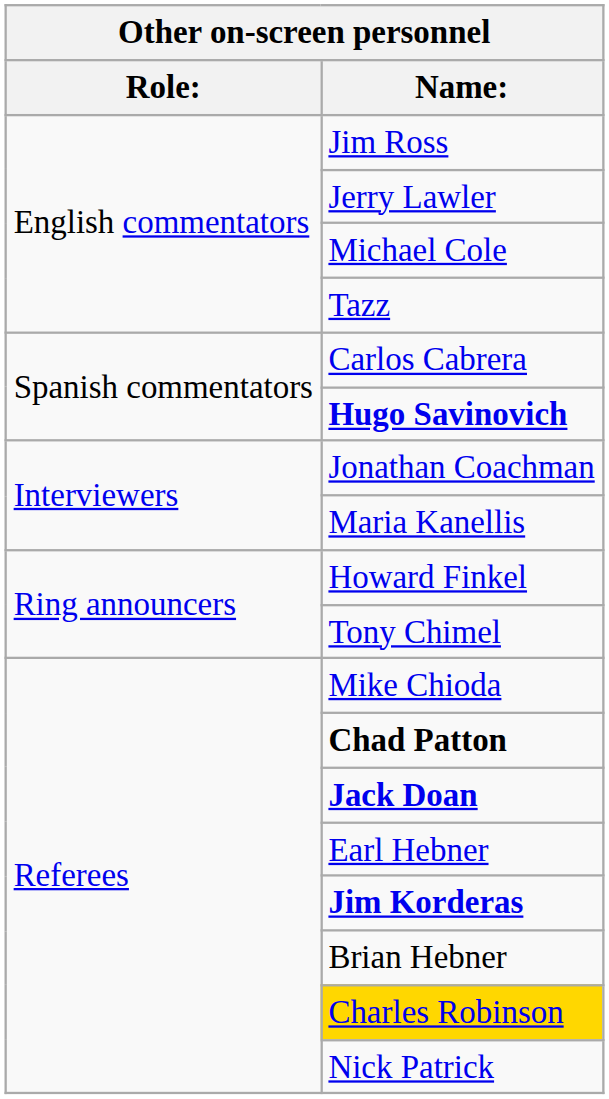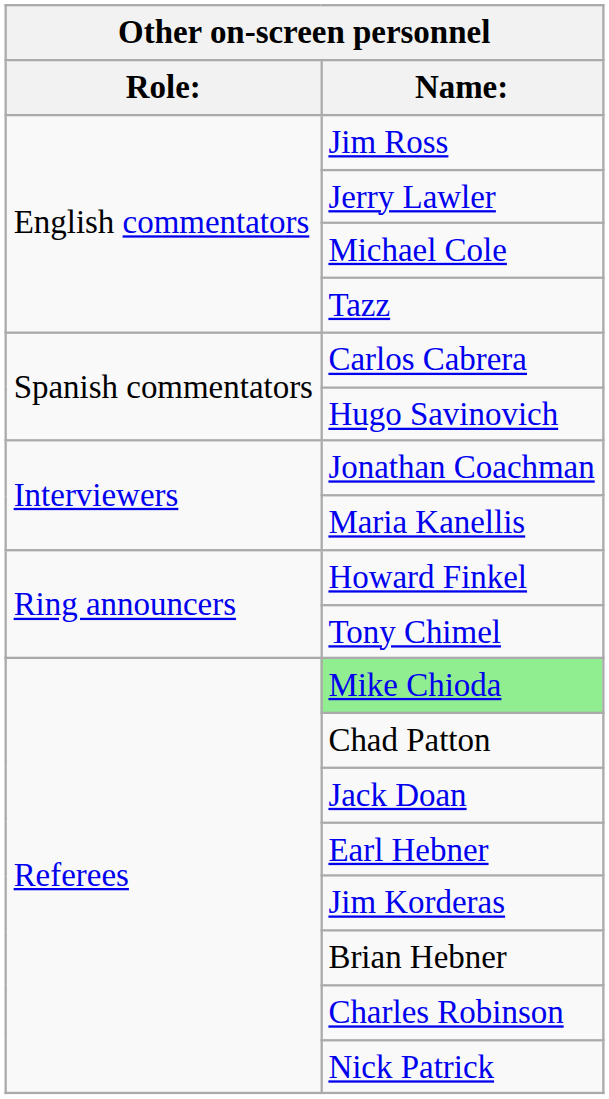(448, 413) bold -> (443, 413) normal
(415, 685) no background -> (415, 685) lightgreen background
(418, 739) bold -> (409, 739) normal
(403, 794) bold -> (398, 794) normal
(426, 902) bold -> (417, 902) normal
(446, 1011) gold background -> (446, 1011) no background
